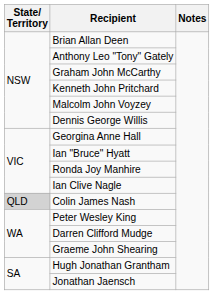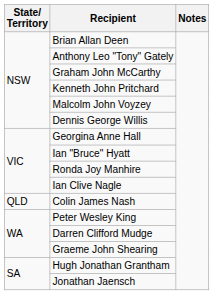(17, 201) lightgrey background -> (17, 201) no background
